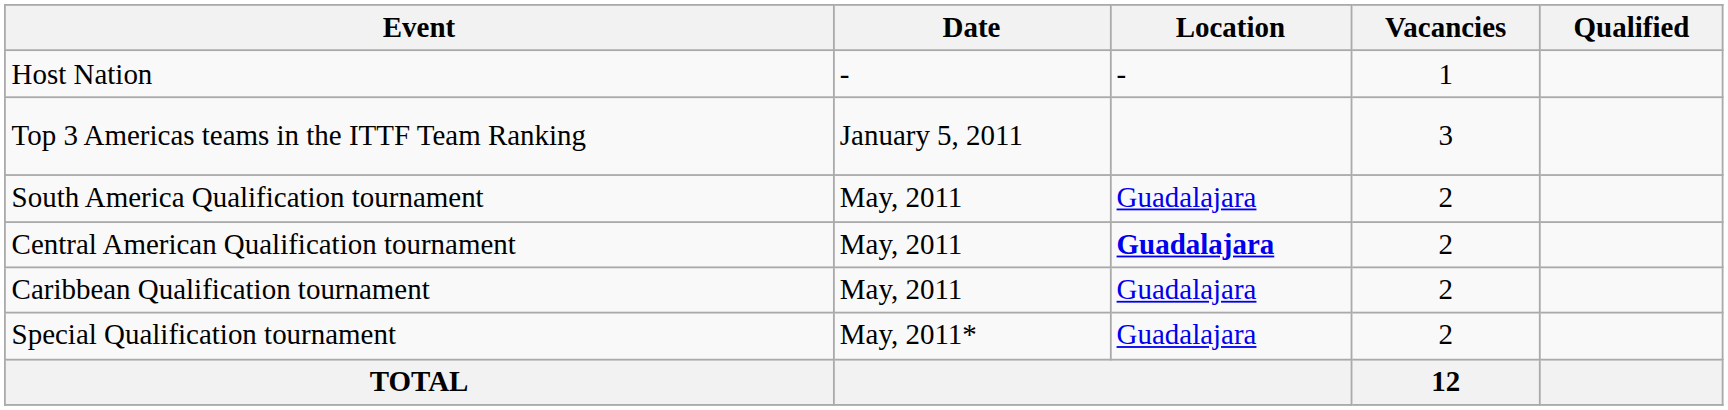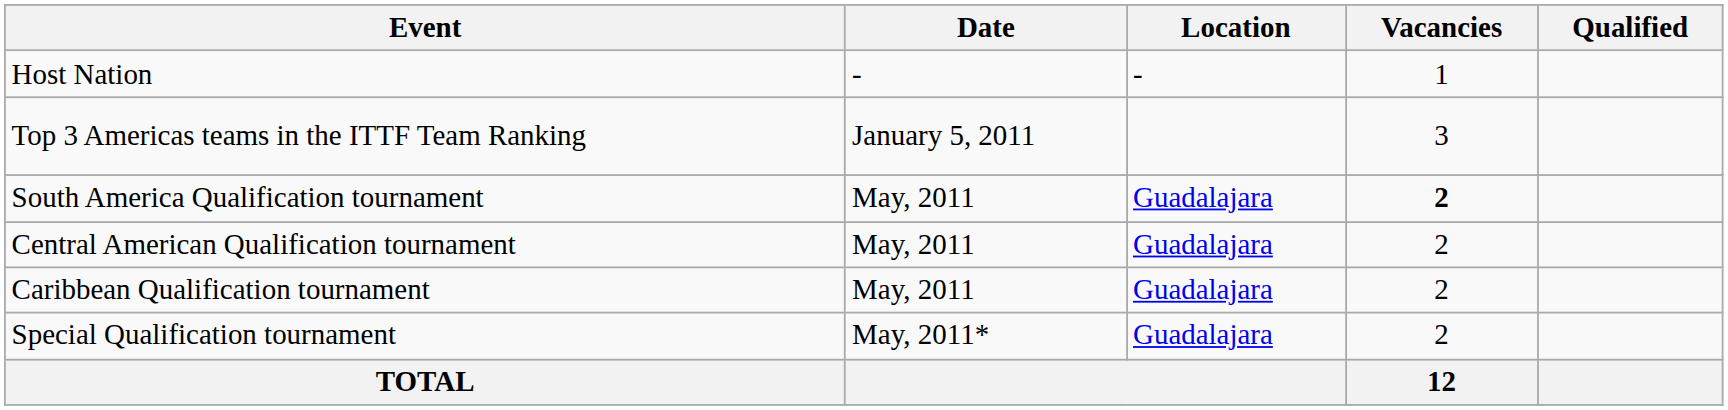(1446, 197) normal -> (1442, 197) bold
(1195, 243) bold -> (1203, 243) normal
